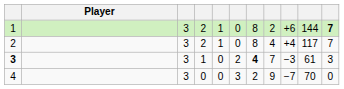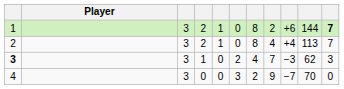(310, 44) 117 -> (310, 44) 113
(255, 60) bold -> (255, 60) normal
(310, 60) 61 -> (310, 60) 62
